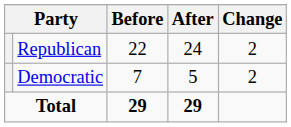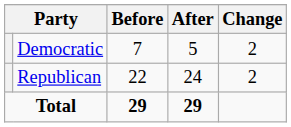rows swapped: (59, 48) <-> (60, 77)
